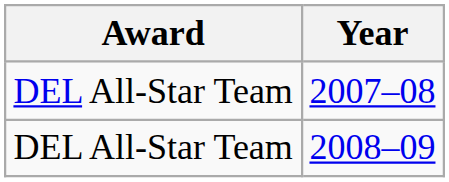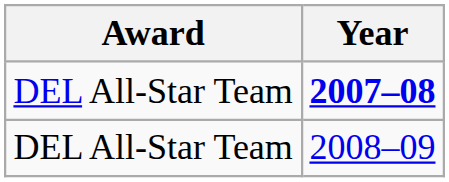(372, 90) normal -> (372, 90) bold
